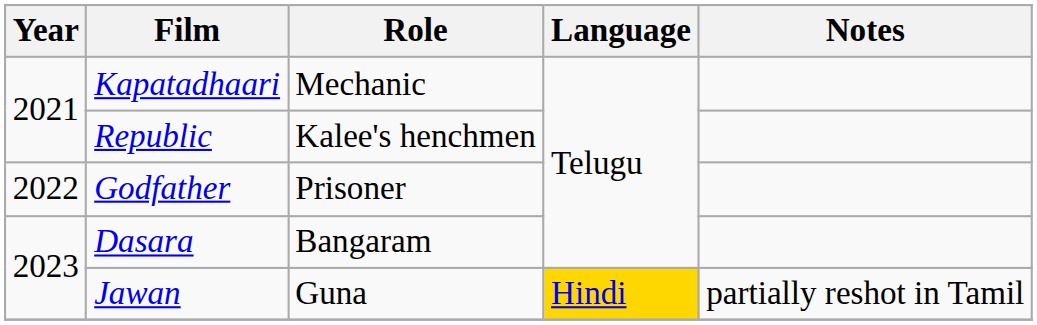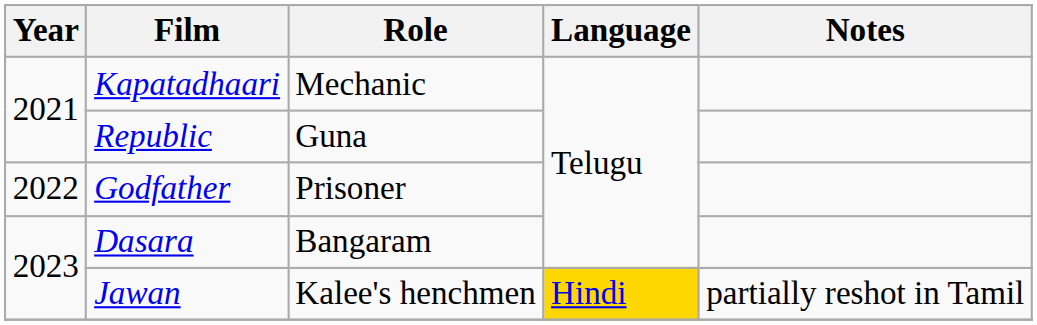(416, 135) Kalee's henchmen -> (331, 135) Guna
(331, 293) Guna -> (416, 293) Kalee's henchmen
